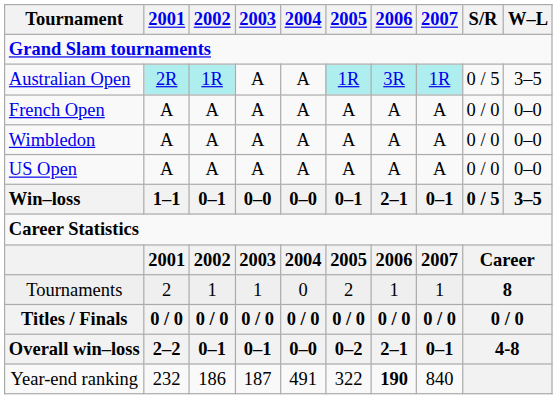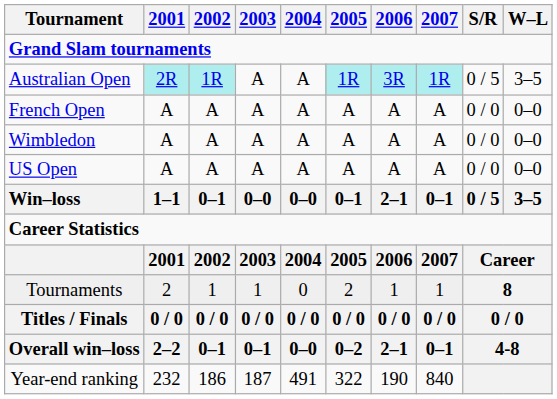(394, 378) bold -> (394, 378) normal
